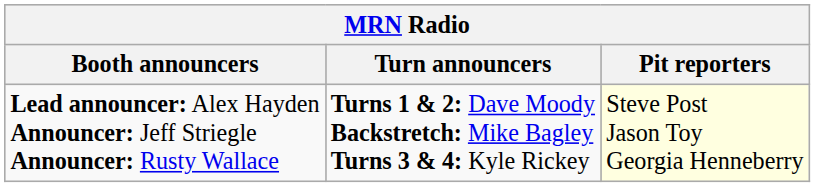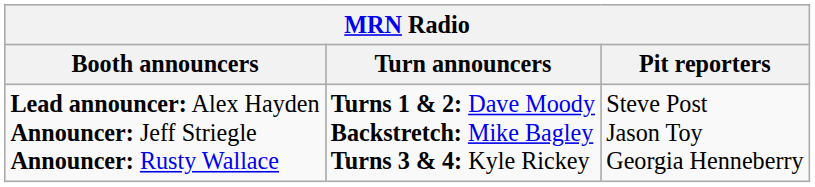(705, 132) lightyellow background -> (705, 132) no background
